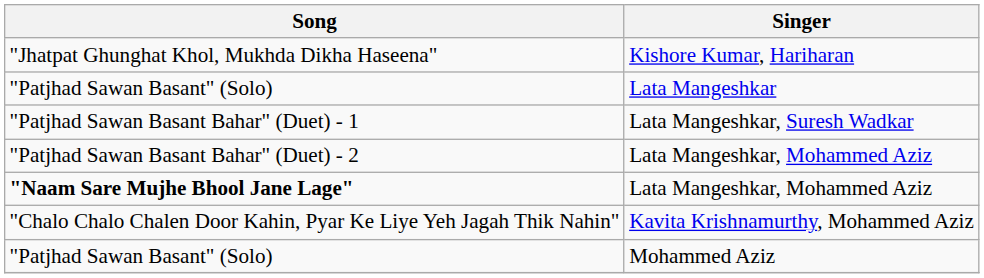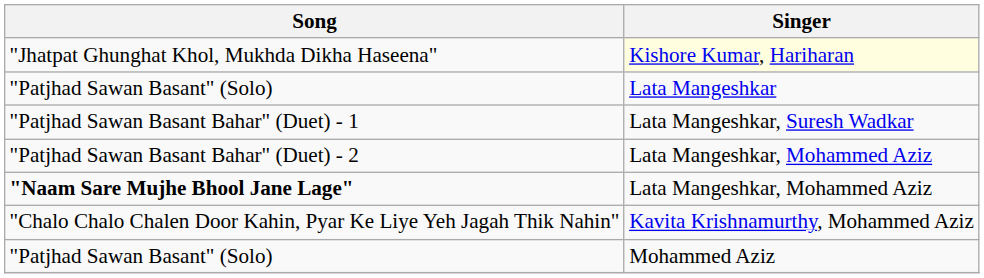(742, 54) no background -> (742, 54) lightyellow background
